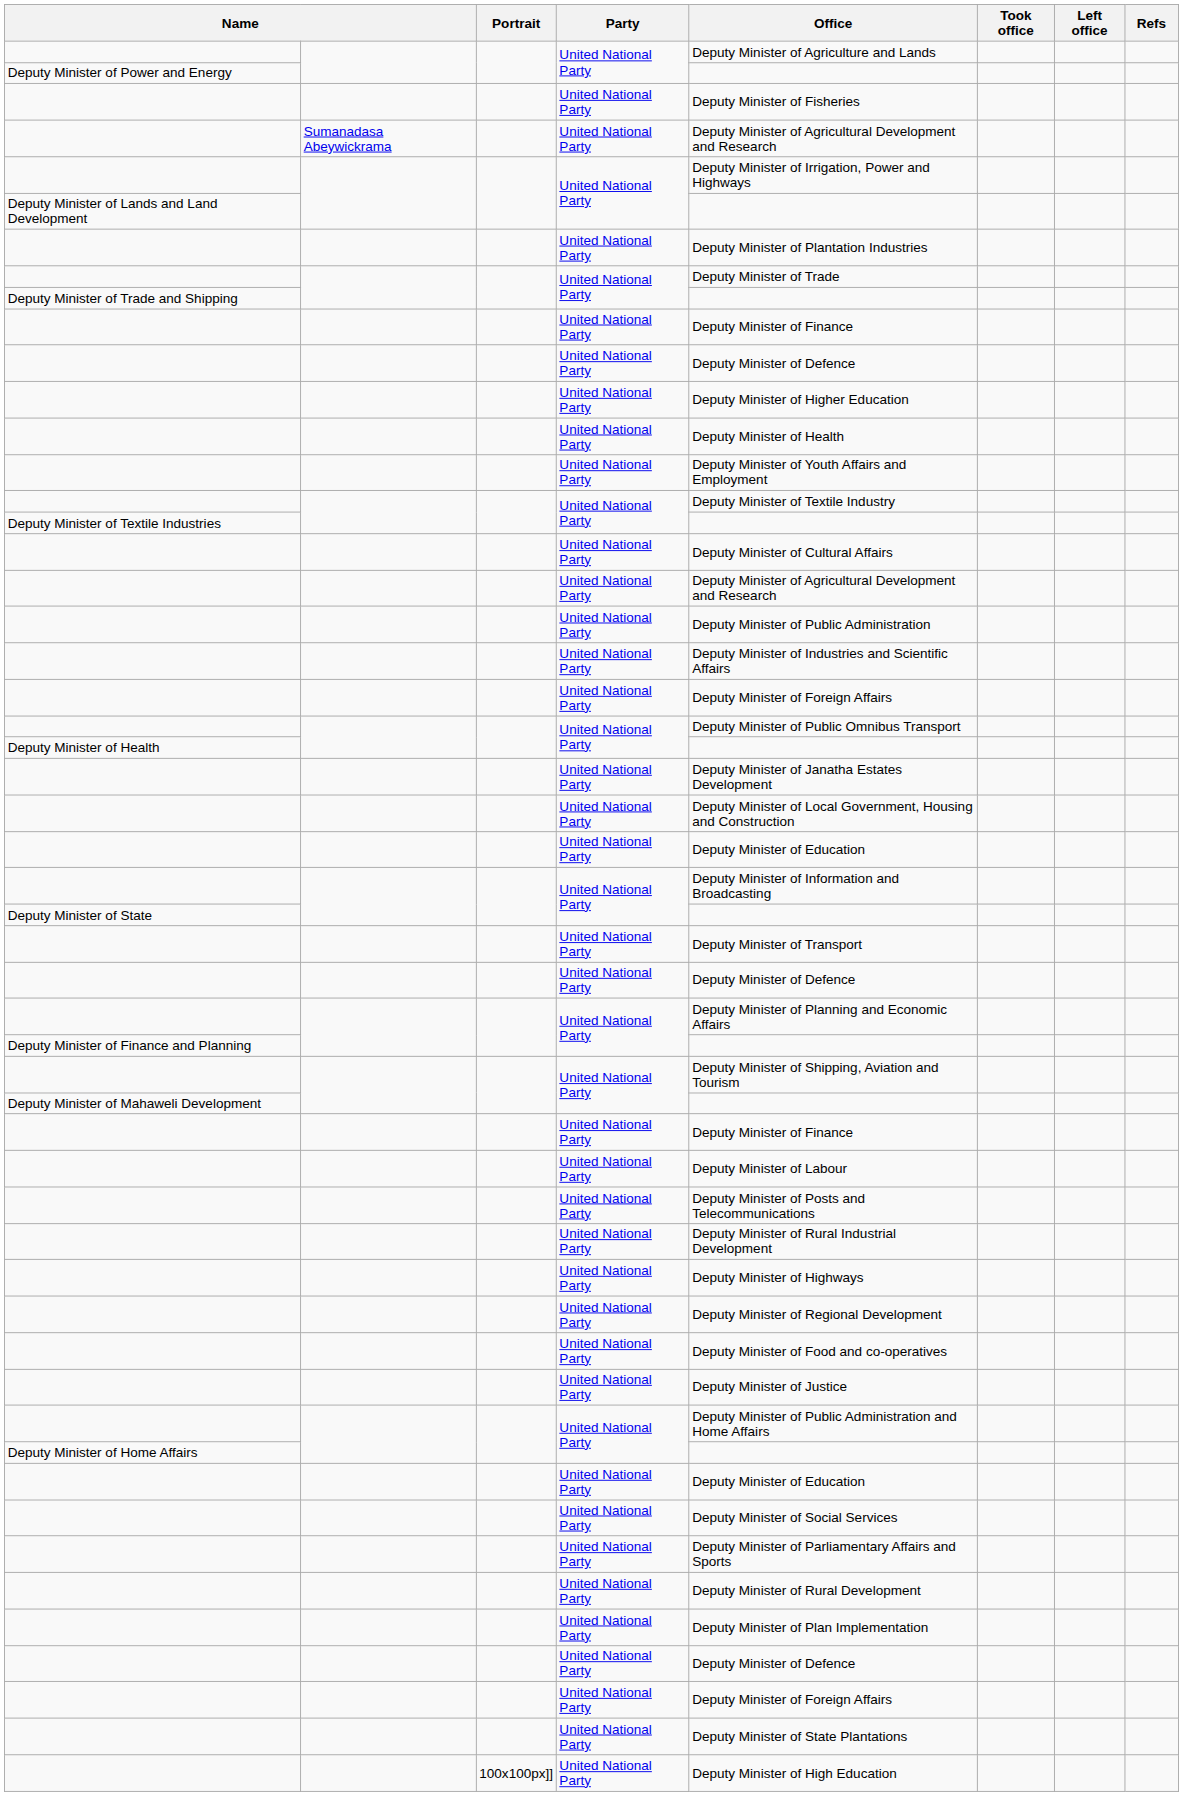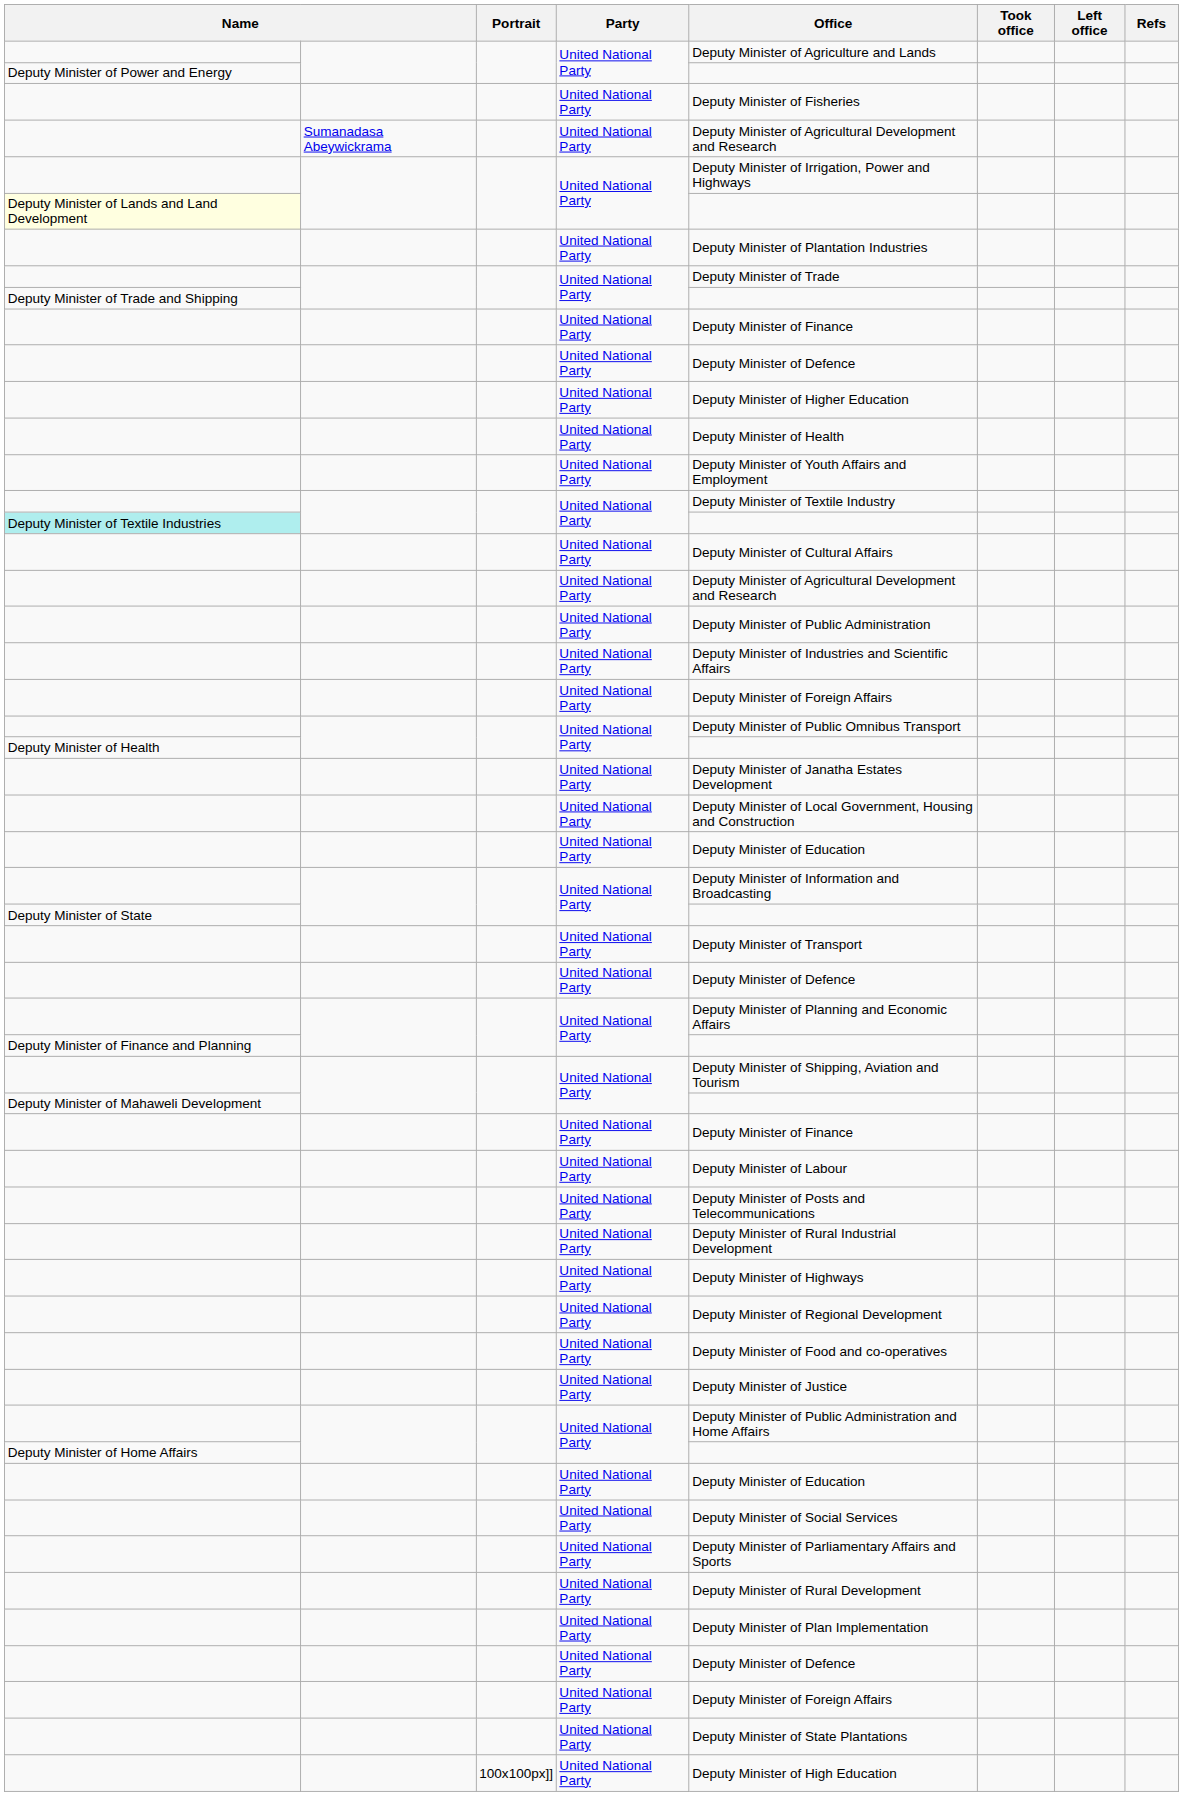(113, 212) no background -> (113, 212) lightyellow background
(114, 523) no background -> (114, 523) paleturquoise background
